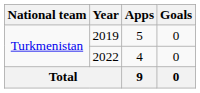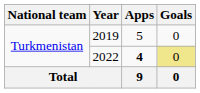(139, 56) normal -> (139, 56) bold
(176, 56) no background -> (176, 56) khaki background
